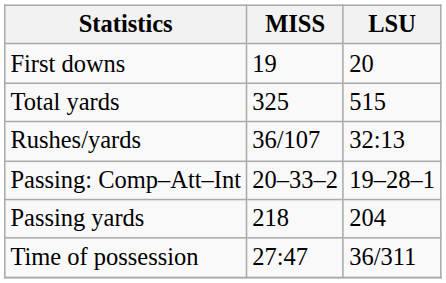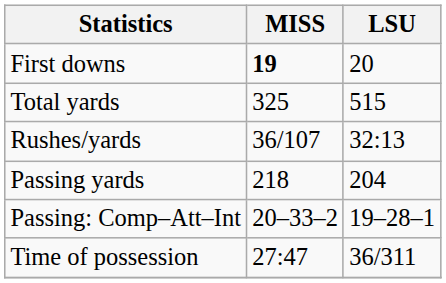(264, 63) normal -> (264, 63) bold
rows swapped: (77, 218) <-> (126, 179)
